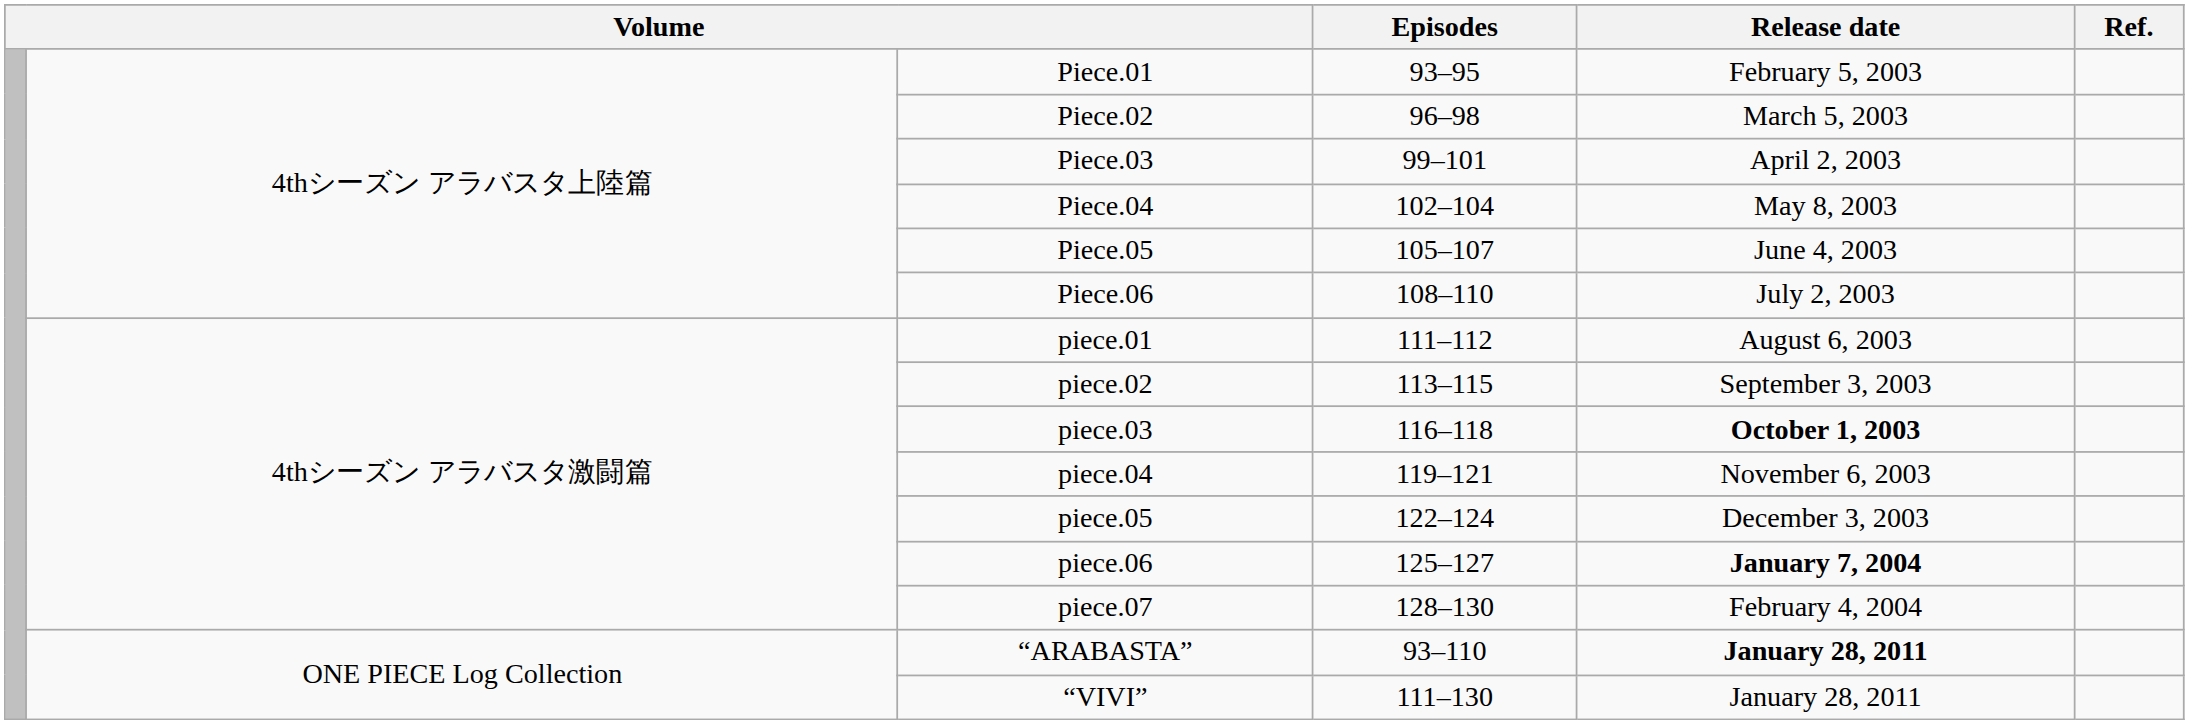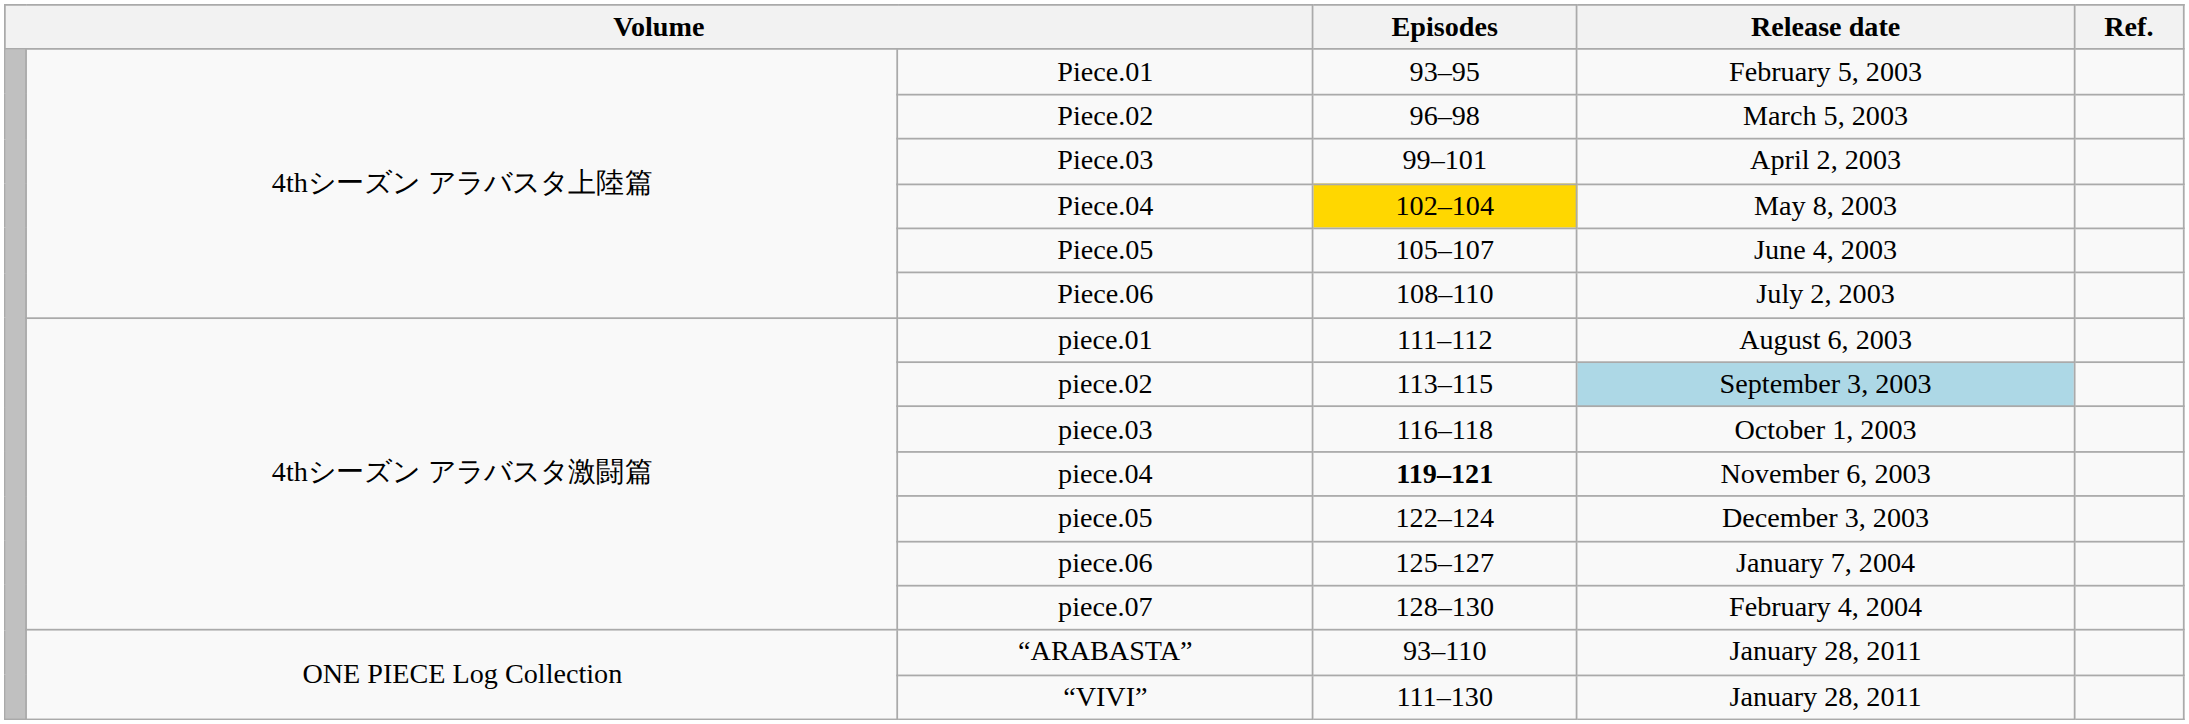(1445, 205) no background -> (1445, 205) gold background
(1826, 384) no background -> (1826, 384) lightblue background
(1826, 428) bold -> (1826, 428) normal
(1445, 473) normal -> (1445, 473) bold
(1826, 562) bold -> (1826, 562) normal
(1826, 652) bold -> (1826, 652) normal
